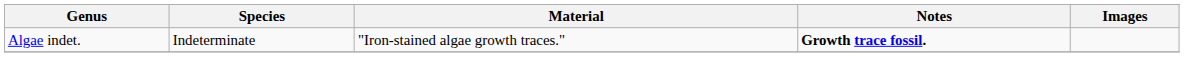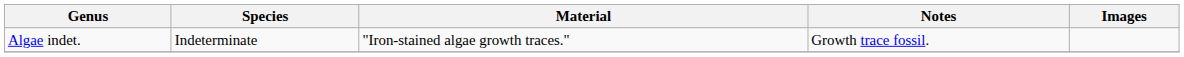(864, 39) bold -> (870, 39) normal
